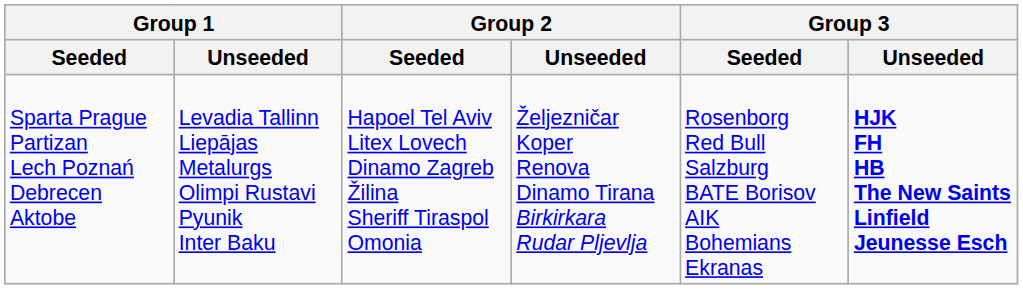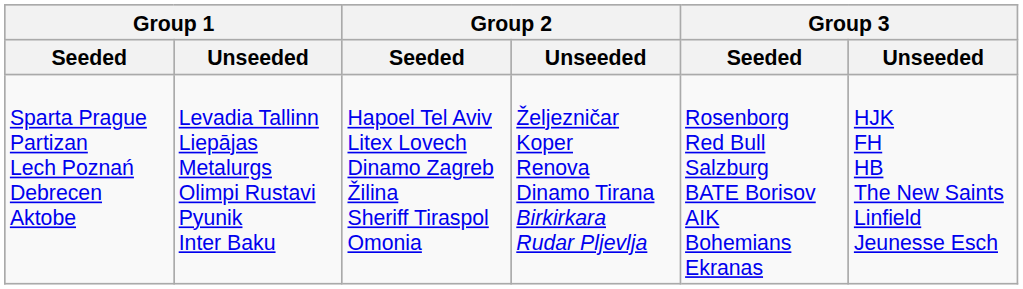(932, 179) bold -> (929, 179) normal
